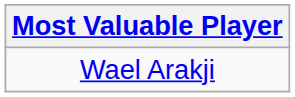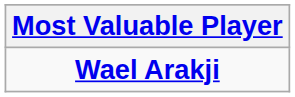(147, 69) normal -> (147, 69) bold
